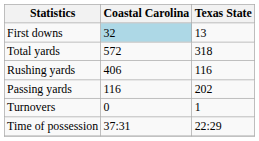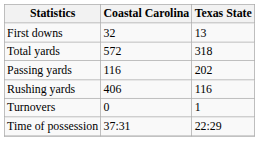(109, 32) lightblue background -> (109, 32) no background
rows swapped: (41, 70) <-> (39, 88)
